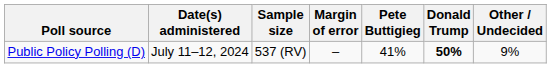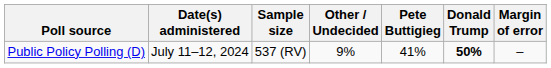columns swapped: (336, 23) <-> (510, 23)
